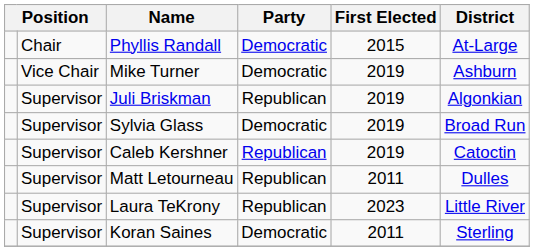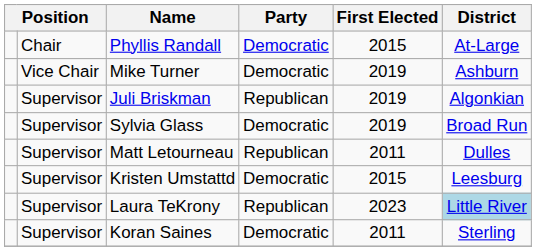- row: (169, 152)
+ row: (173, 179)
(485, 206) no background -> (487, 206) lightblue background
